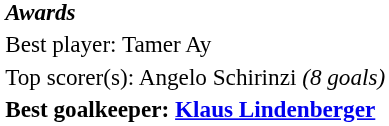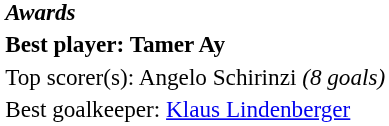(108, 44) normal -> (115, 44) bold
(190, 109) bold -> (178, 109) normal
